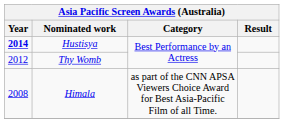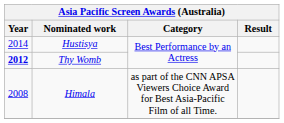(18, 44) bold -> (18, 44) normal
(18, 60) normal -> (18, 60) bold
